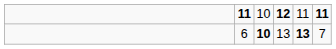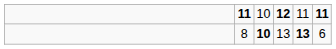(244, 34) 6 -> (244, 34) 8
(322, 34) 7 -> (322, 34) 6
